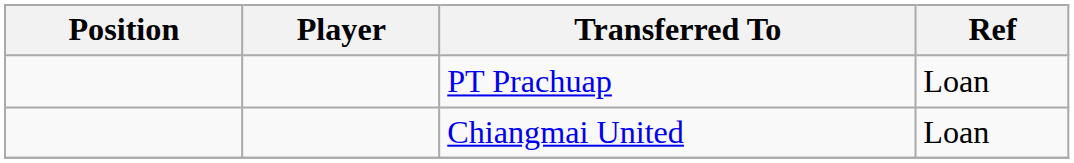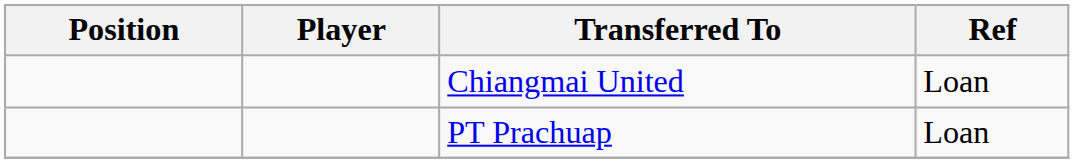rows swapped: (530, 81) <-> (566, 132)
